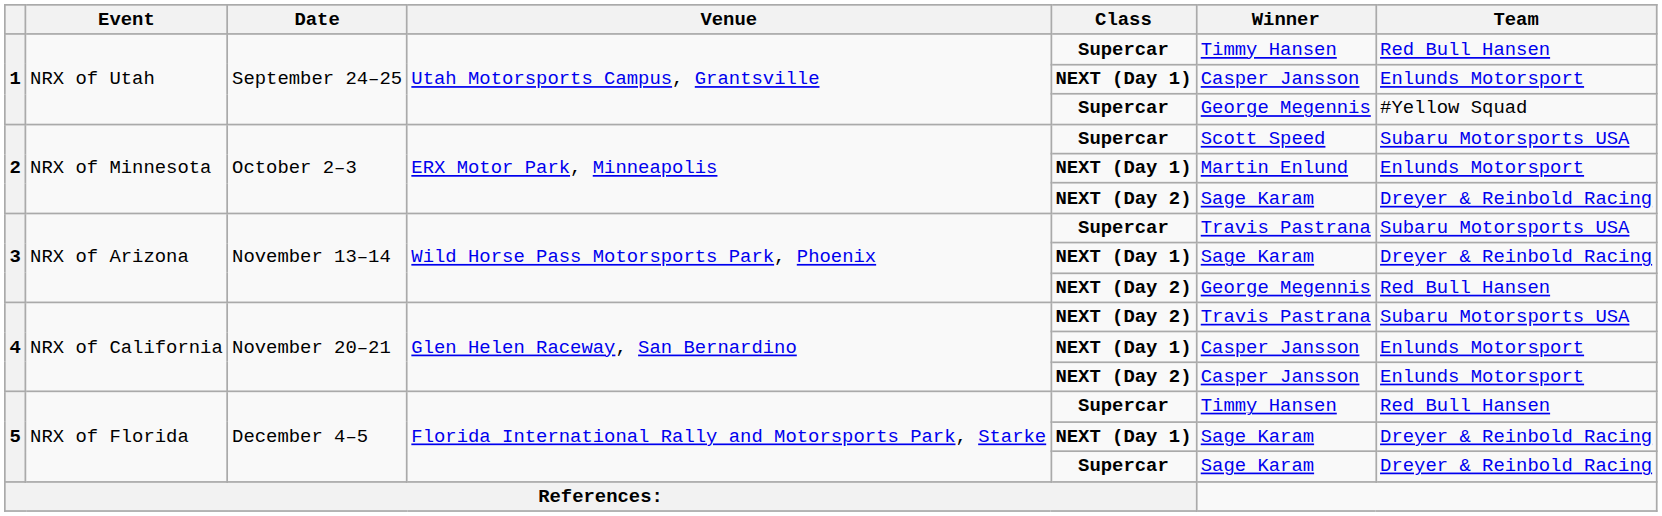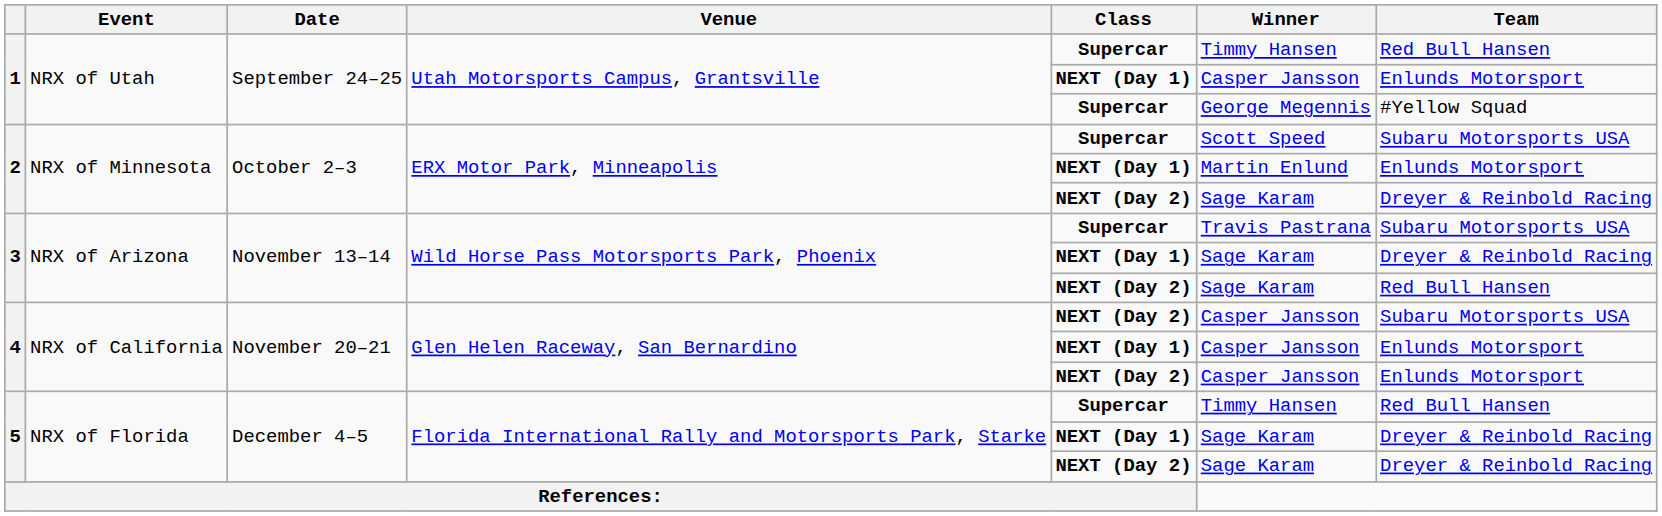(1286, 288) George Megennis -> (1257, 288) Sage Karam
(1286, 317) Travis Pastrana -> (1280, 317) Casper Jansson
(1123, 466) Supercar -> (1123, 466) NEXT (Day 2)
